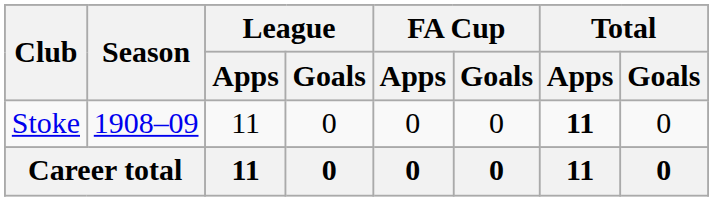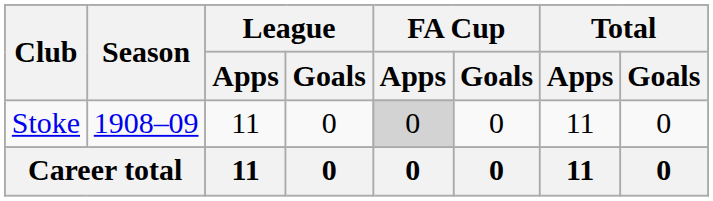(413, 123) no background -> (413, 123) lightgrey background
(580, 123) bold -> (580, 123) normal
